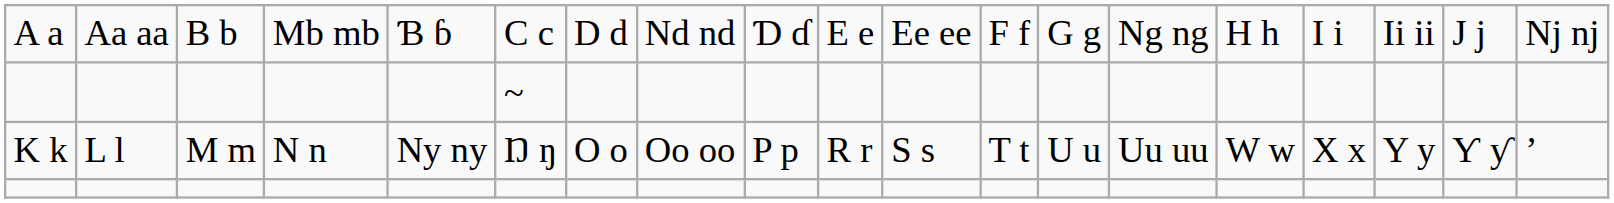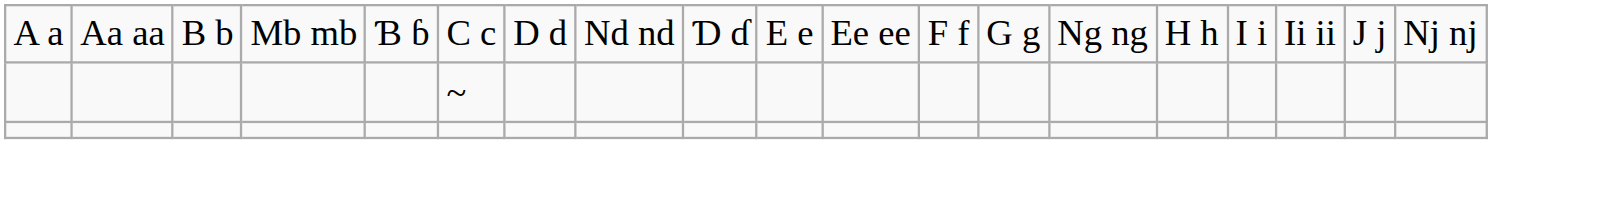- row: (41, 149)
